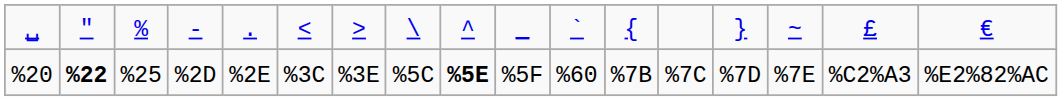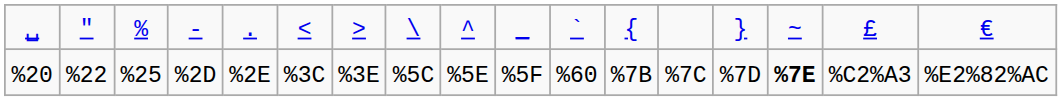(87, 72) bold -> (87, 75) normal
(468, 72) bold -> (468, 75) normal
(795, 75) normal -> (795, 72) bold
